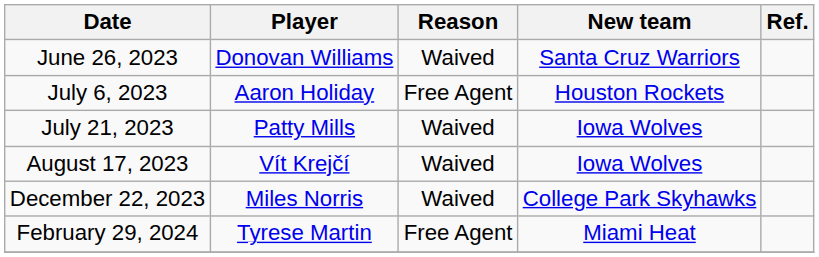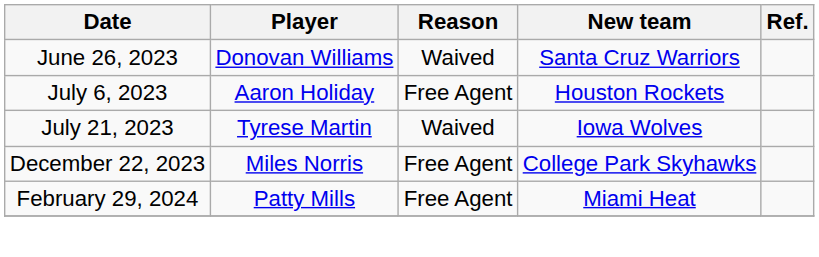(304, 127) Patty Mills -> (304, 127) Tyrese Martin
- row: (107, 163)
(458, 198) Waived -> (458, 163) Free Agent
(304, 233) Tyrese Martin -> (304, 198) Patty Mills
